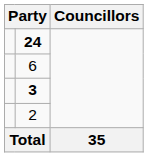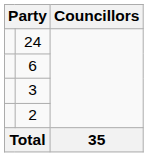(33, 41) bold -> (33, 41) normal
(33, 90) bold -> (33, 90) normal
